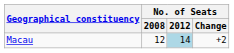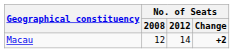(185, 40) lightblue background -> (185, 40) no background
(221, 40) normal -> (221, 40) bold
